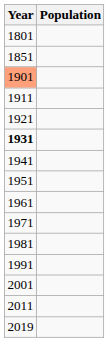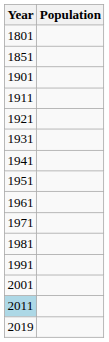(21, 77) lightsalmon background -> (21, 77) no background
(21, 139) bold -> (21, 139) normal
(20, 306) no background -> (20, 306) lightblue background
